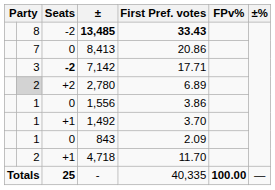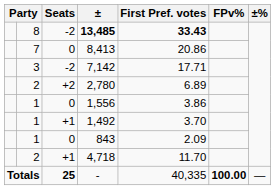(70, 67) bold -> (70, 67) normal
(36, 85) lightgrey background -> (36, 85) no background
